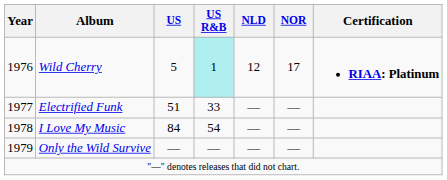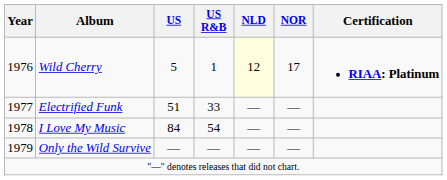(214, 67) paleturquoise background -> (214, 67) no background
(254, 67) no background -> (254, 67) lightyellow background
